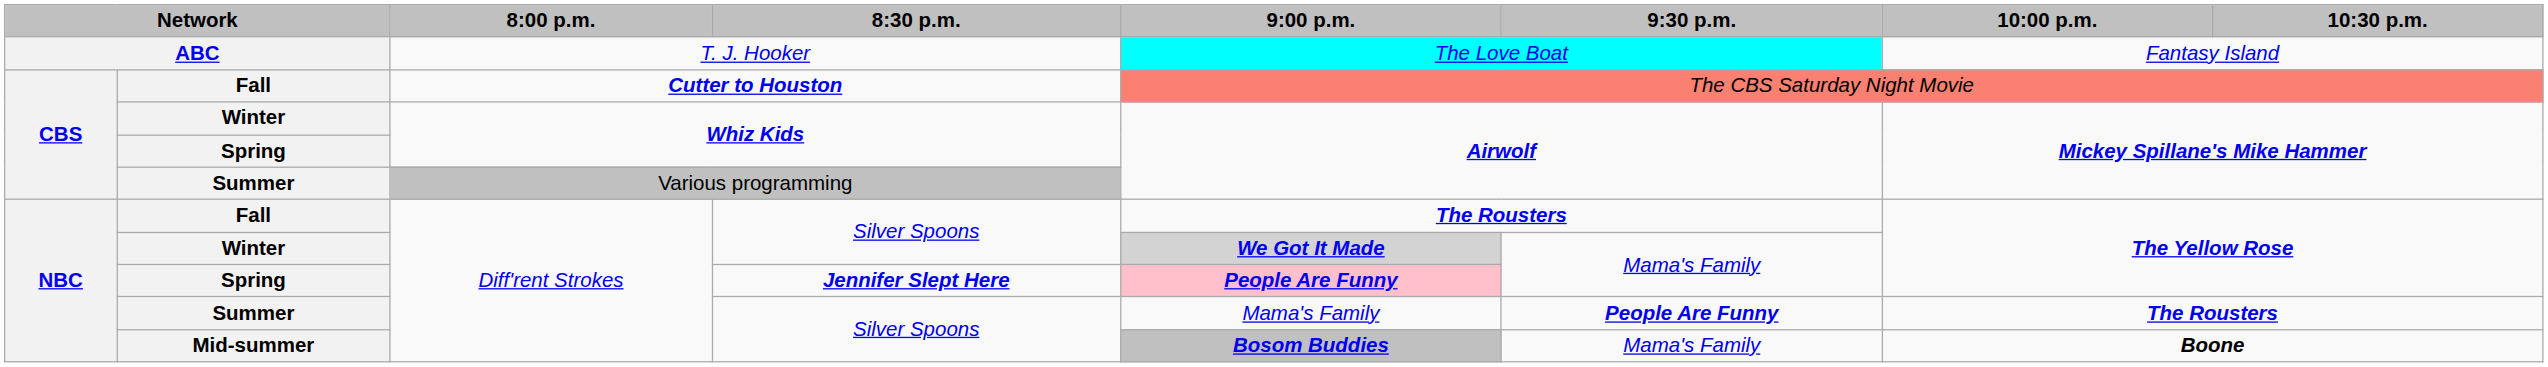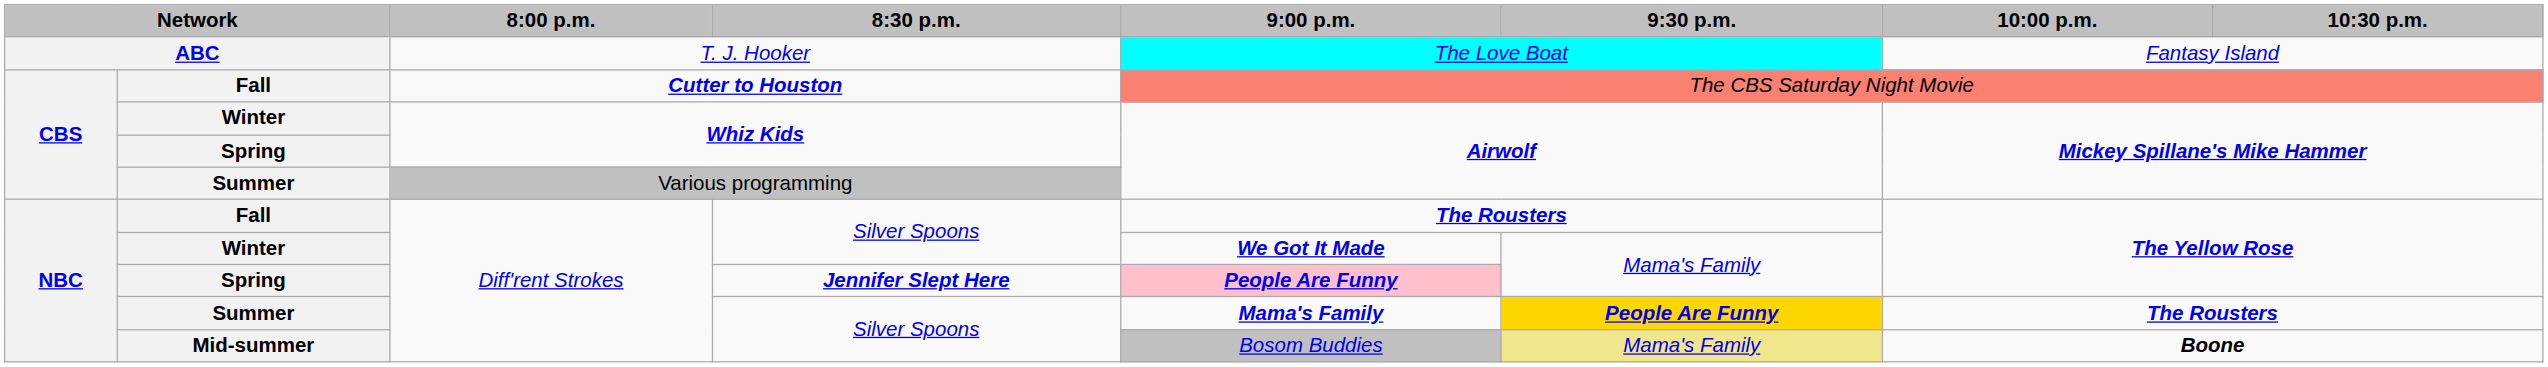(1311, 248) lightgrey background -> (1311, 248) no background
(1311, 313) normal -> (1311, 313) bold
(1692, 313) no background -> (1692, 313) gold background
(1311, 345) bold -> (1311, 345) normal
(1692, 345) no background -> (1692, 345) khaki background
